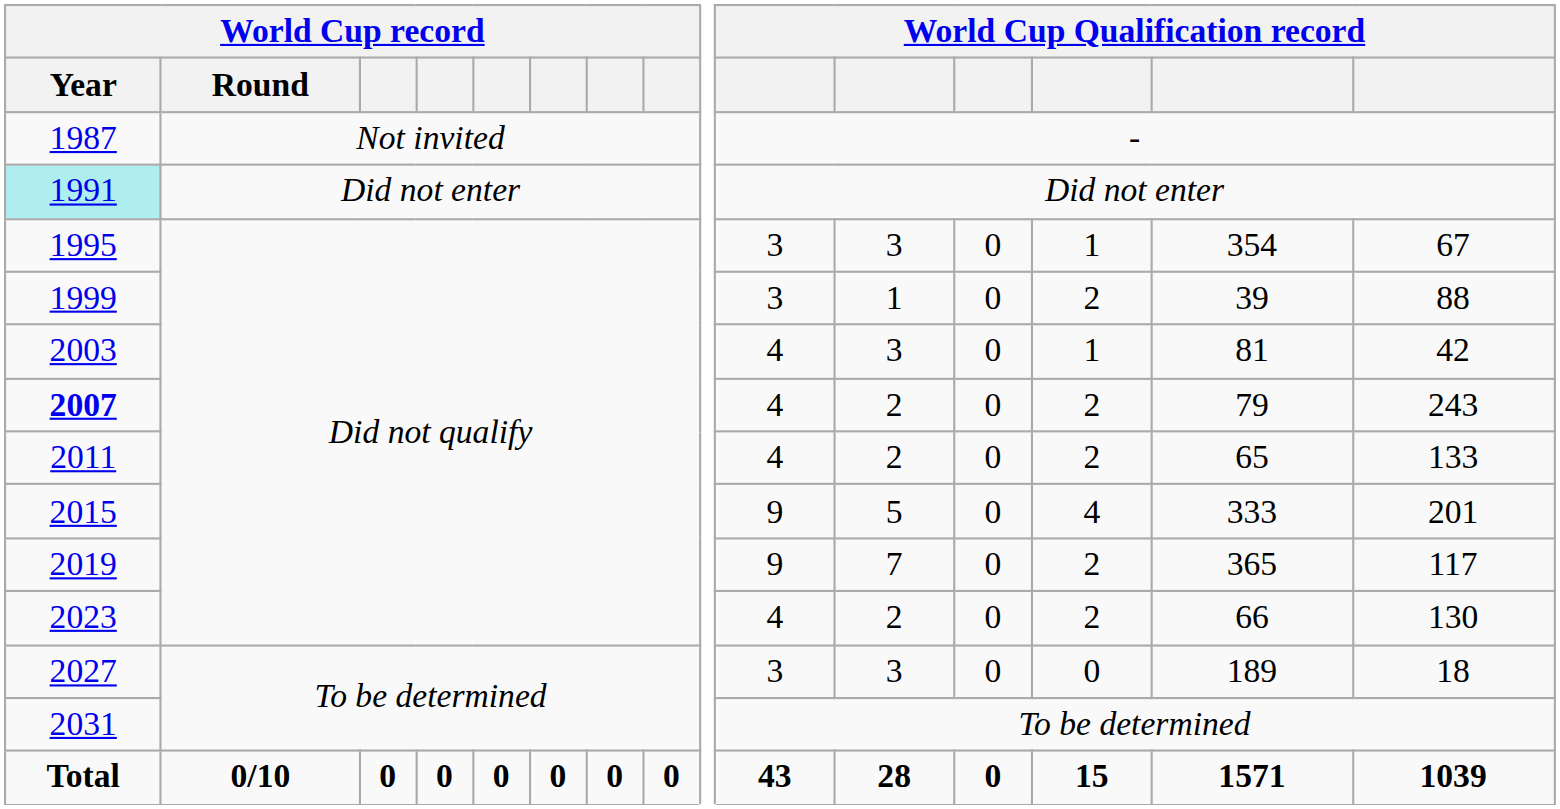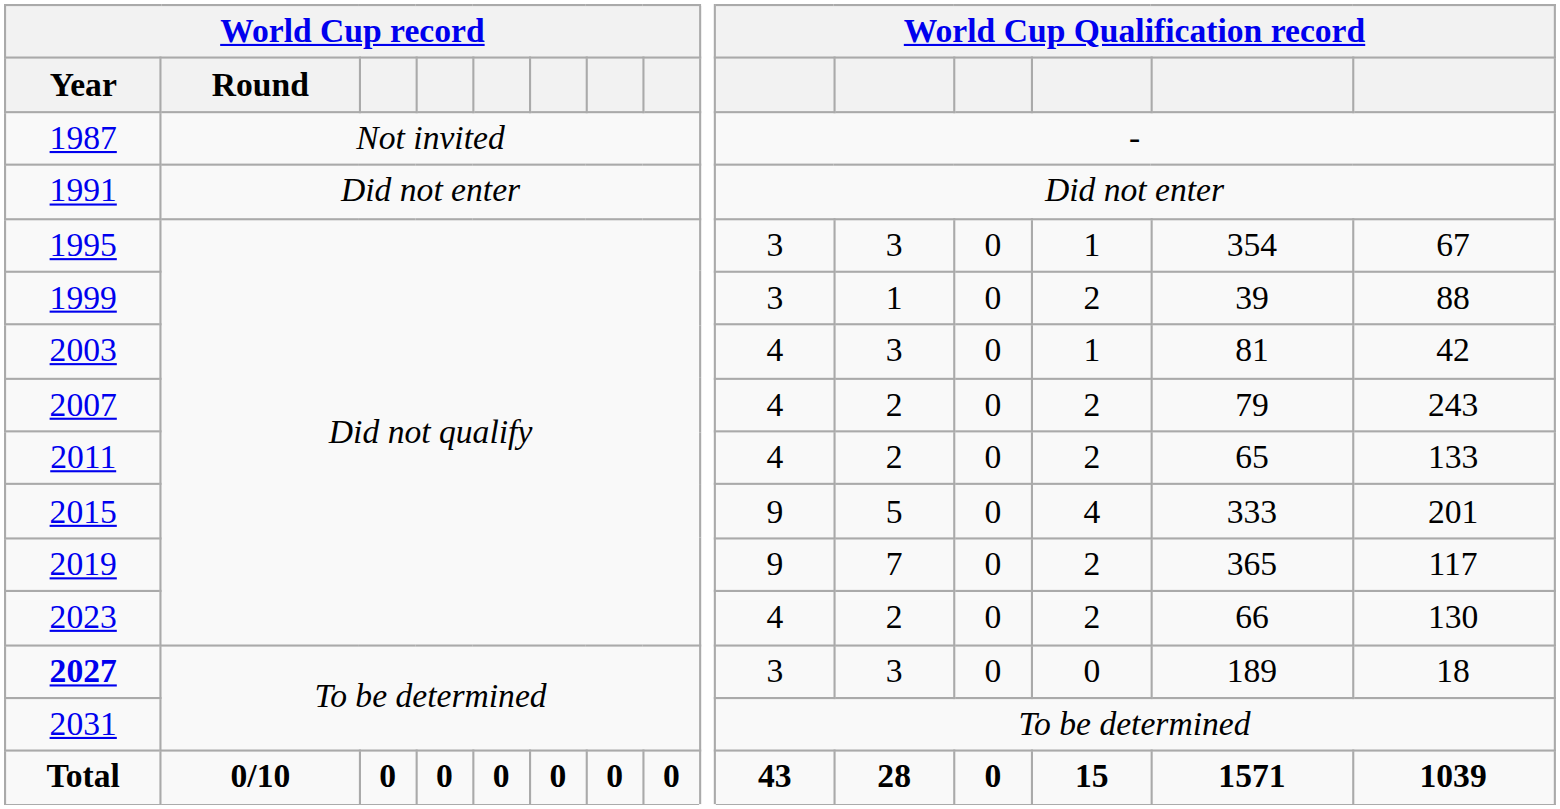(83, 191) paleturquoise background -> (83, 191) no background
(83, 404) bold -> (83, 404) normal
(83, 670) normal -> (83, 670) bold
